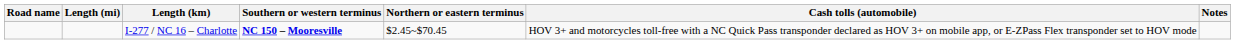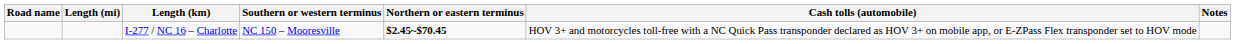(292, 30) bold -> (291, 30) normal
(416, 30) normal -> (416, 30) bold
